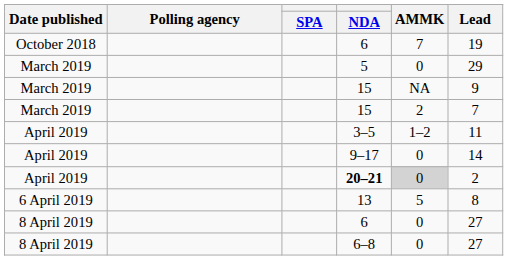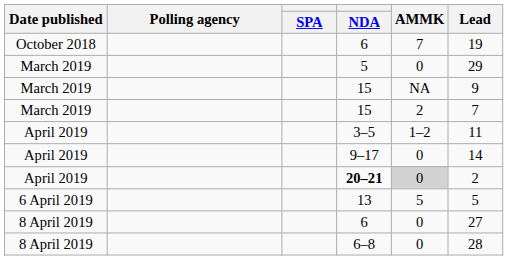(475, 199) 8 -> (475, 199) 5
(475, 243) 27 -> (475, 243) 28
